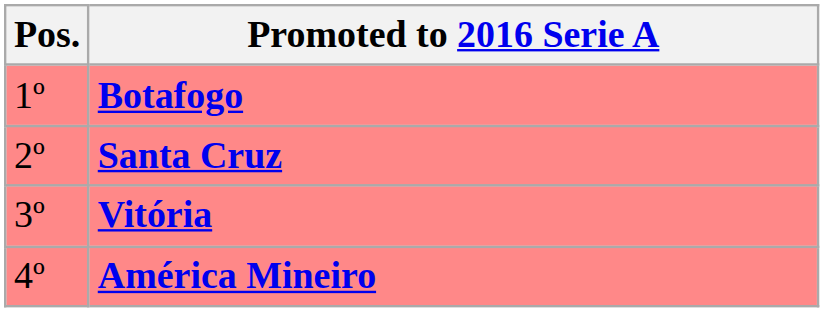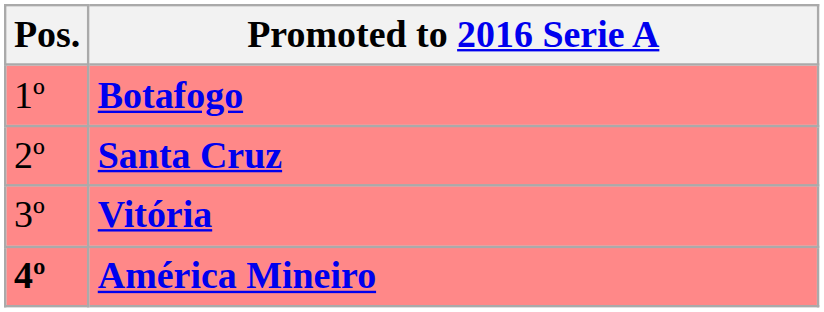(29, 275) normal -> (30, 275) bold
